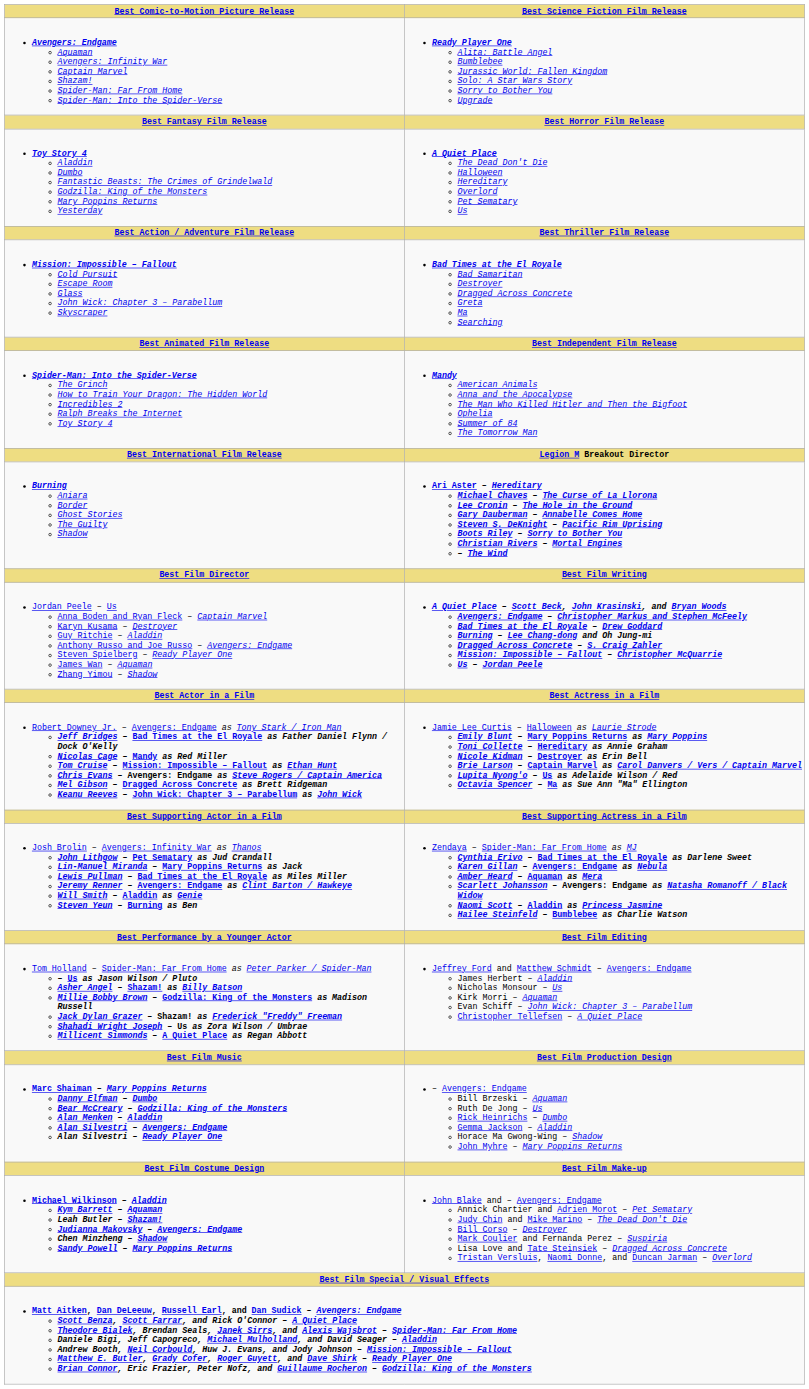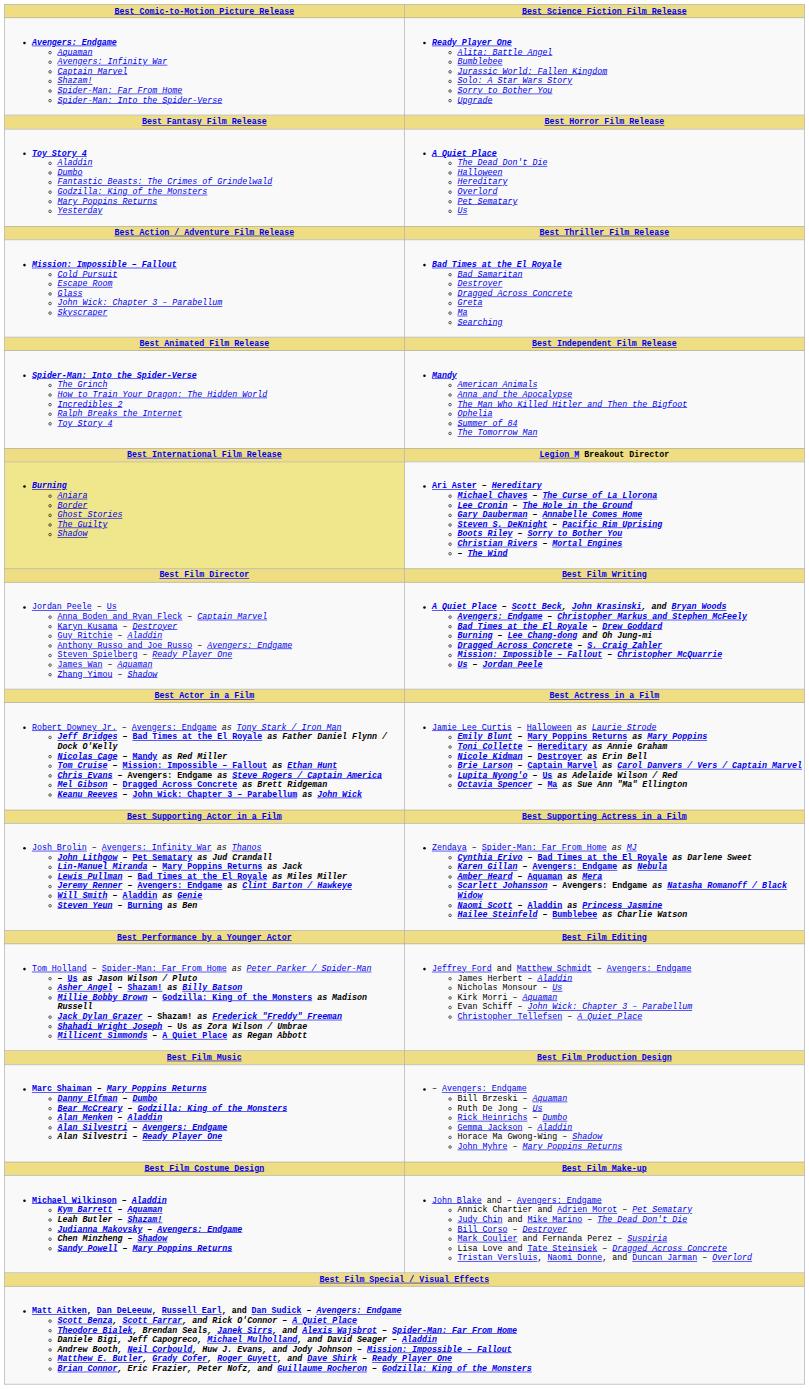(204, 510) no background -> (204, 510) khaki background
